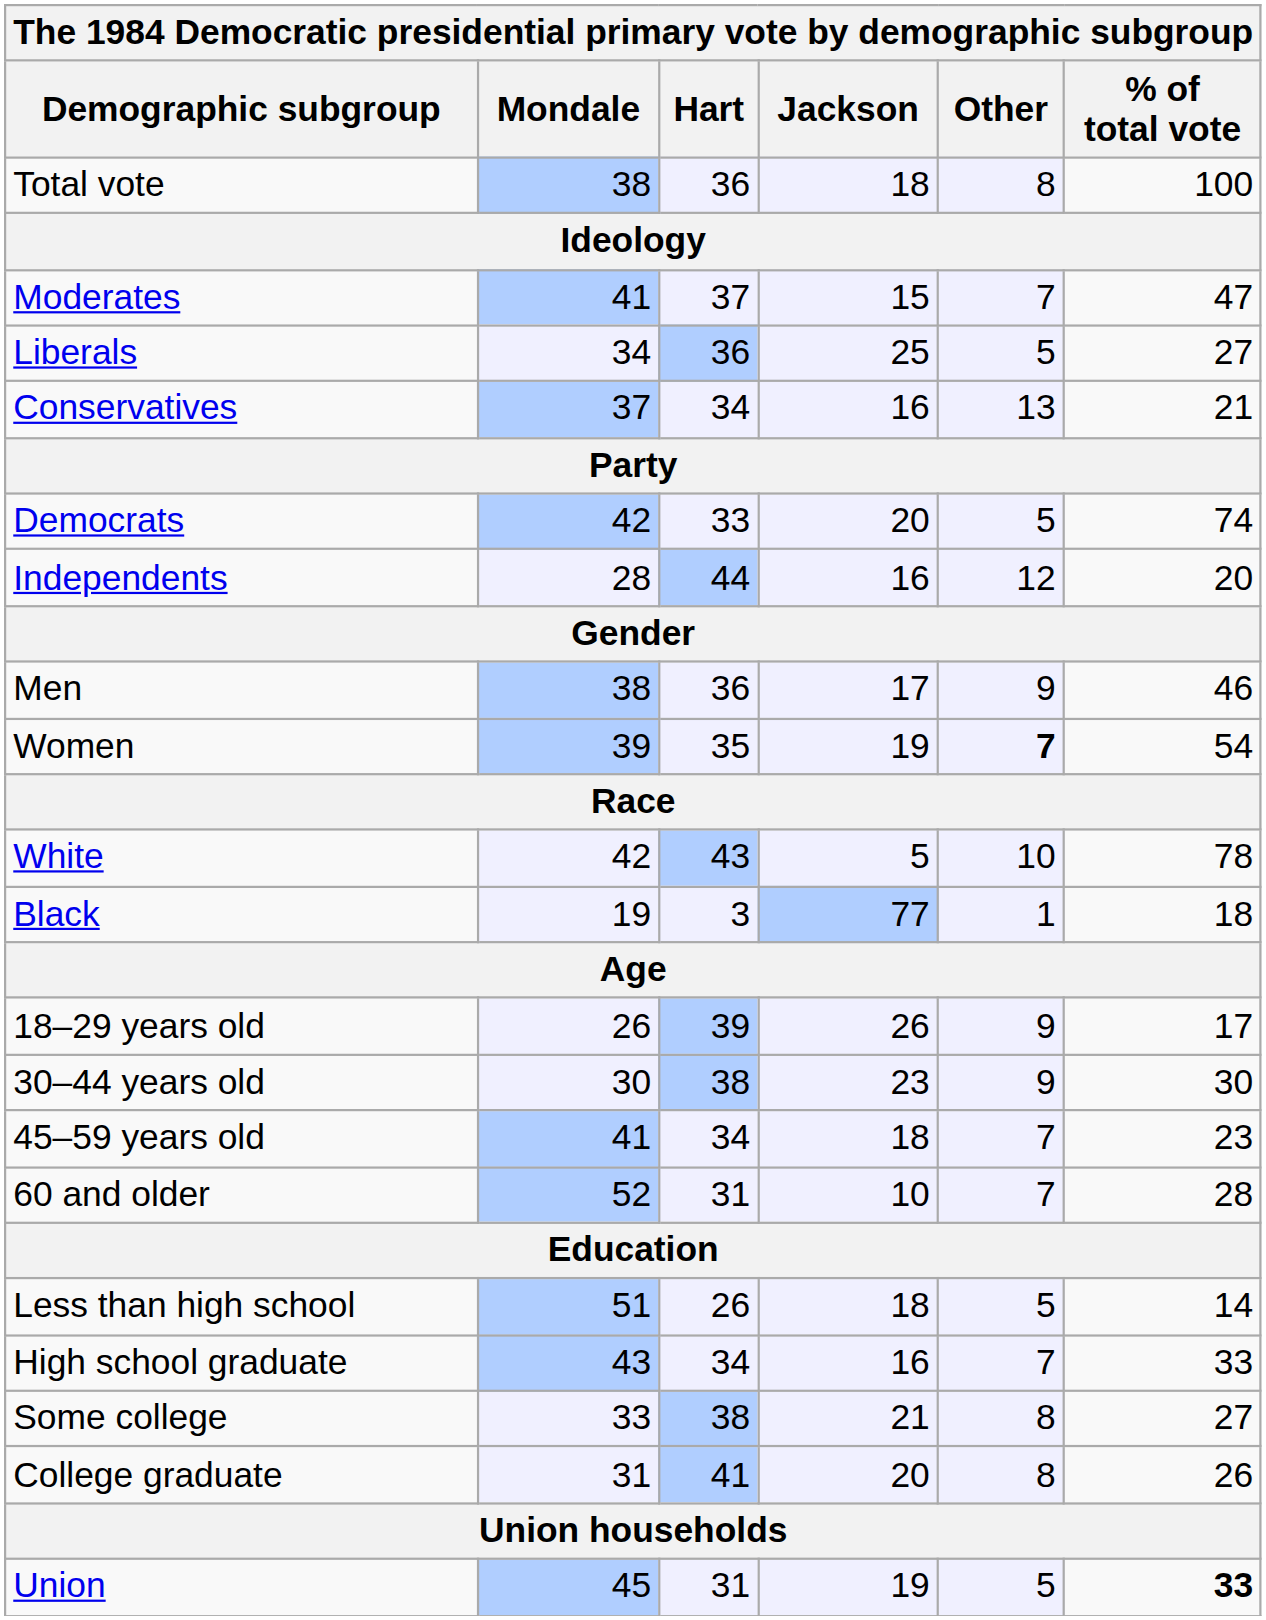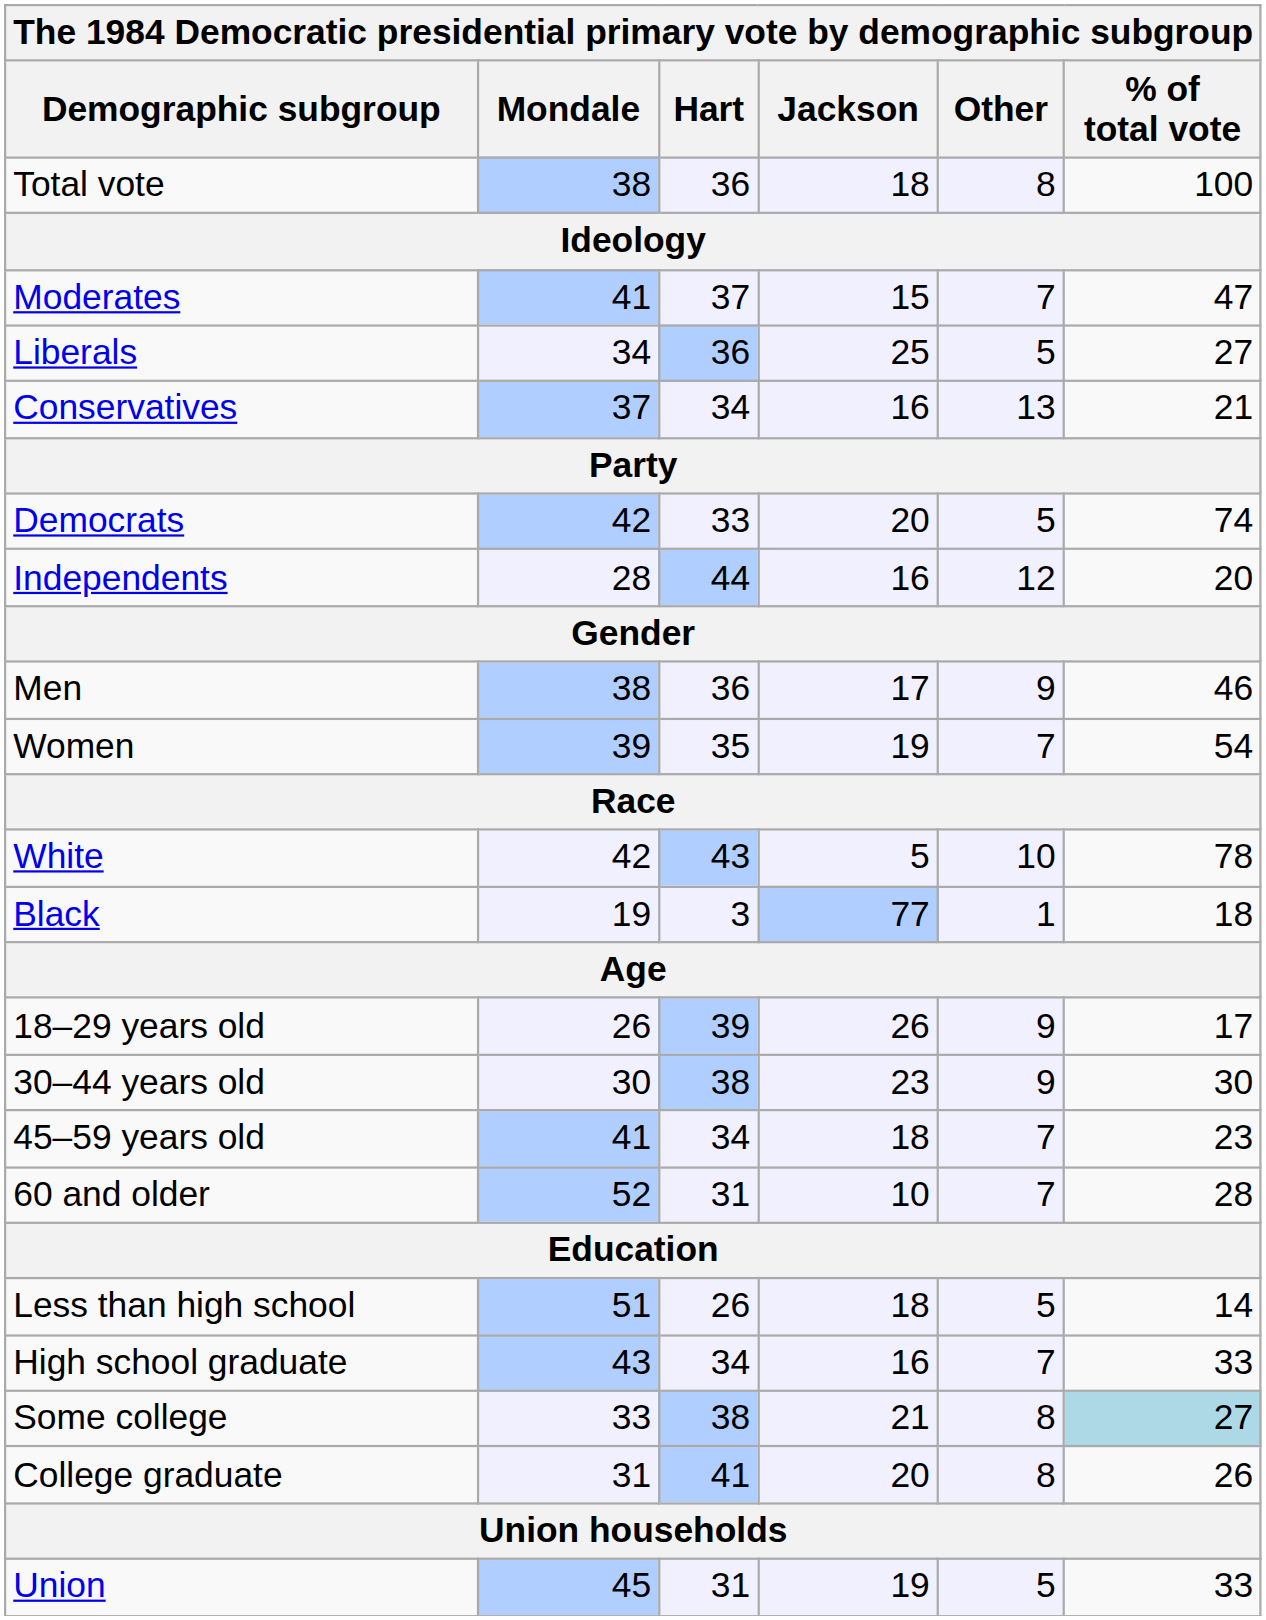(1046, 745) bold -> (1046, 745) normal
(1234, 1418) no background -> (1234, 1418) lightblue background
(1234, 1586) bold -> (1234, 1586) normal
